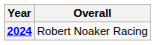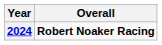(92, 31) normal -> (96, 31) bold
